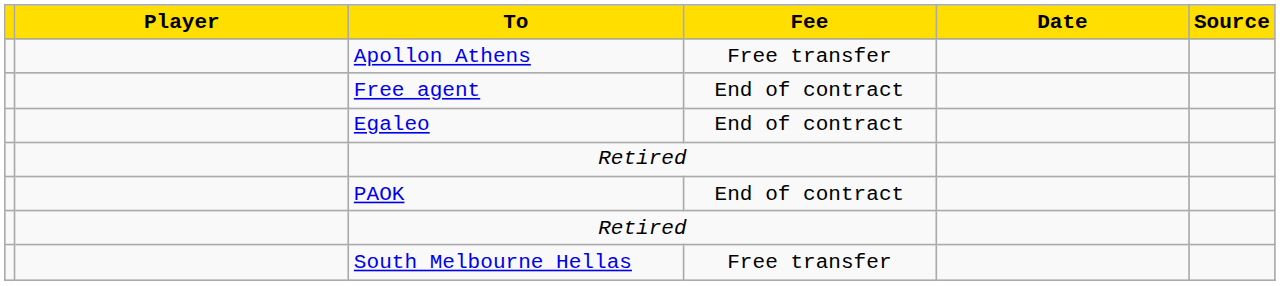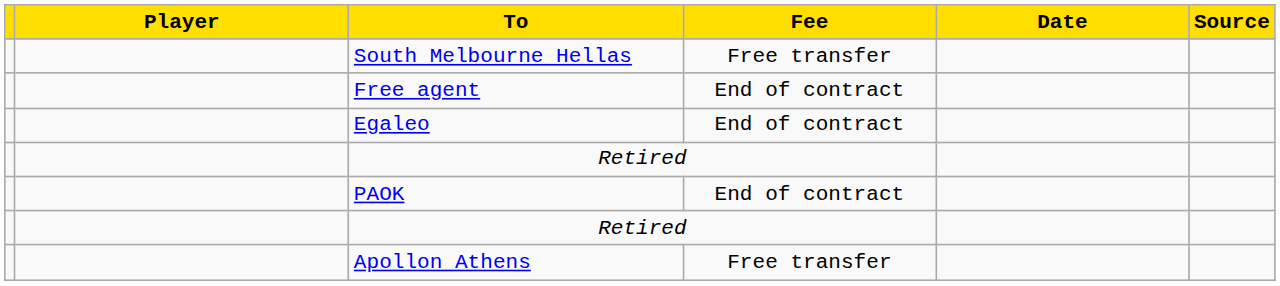rows swapped: (442, 56) <-> (493, 262)
